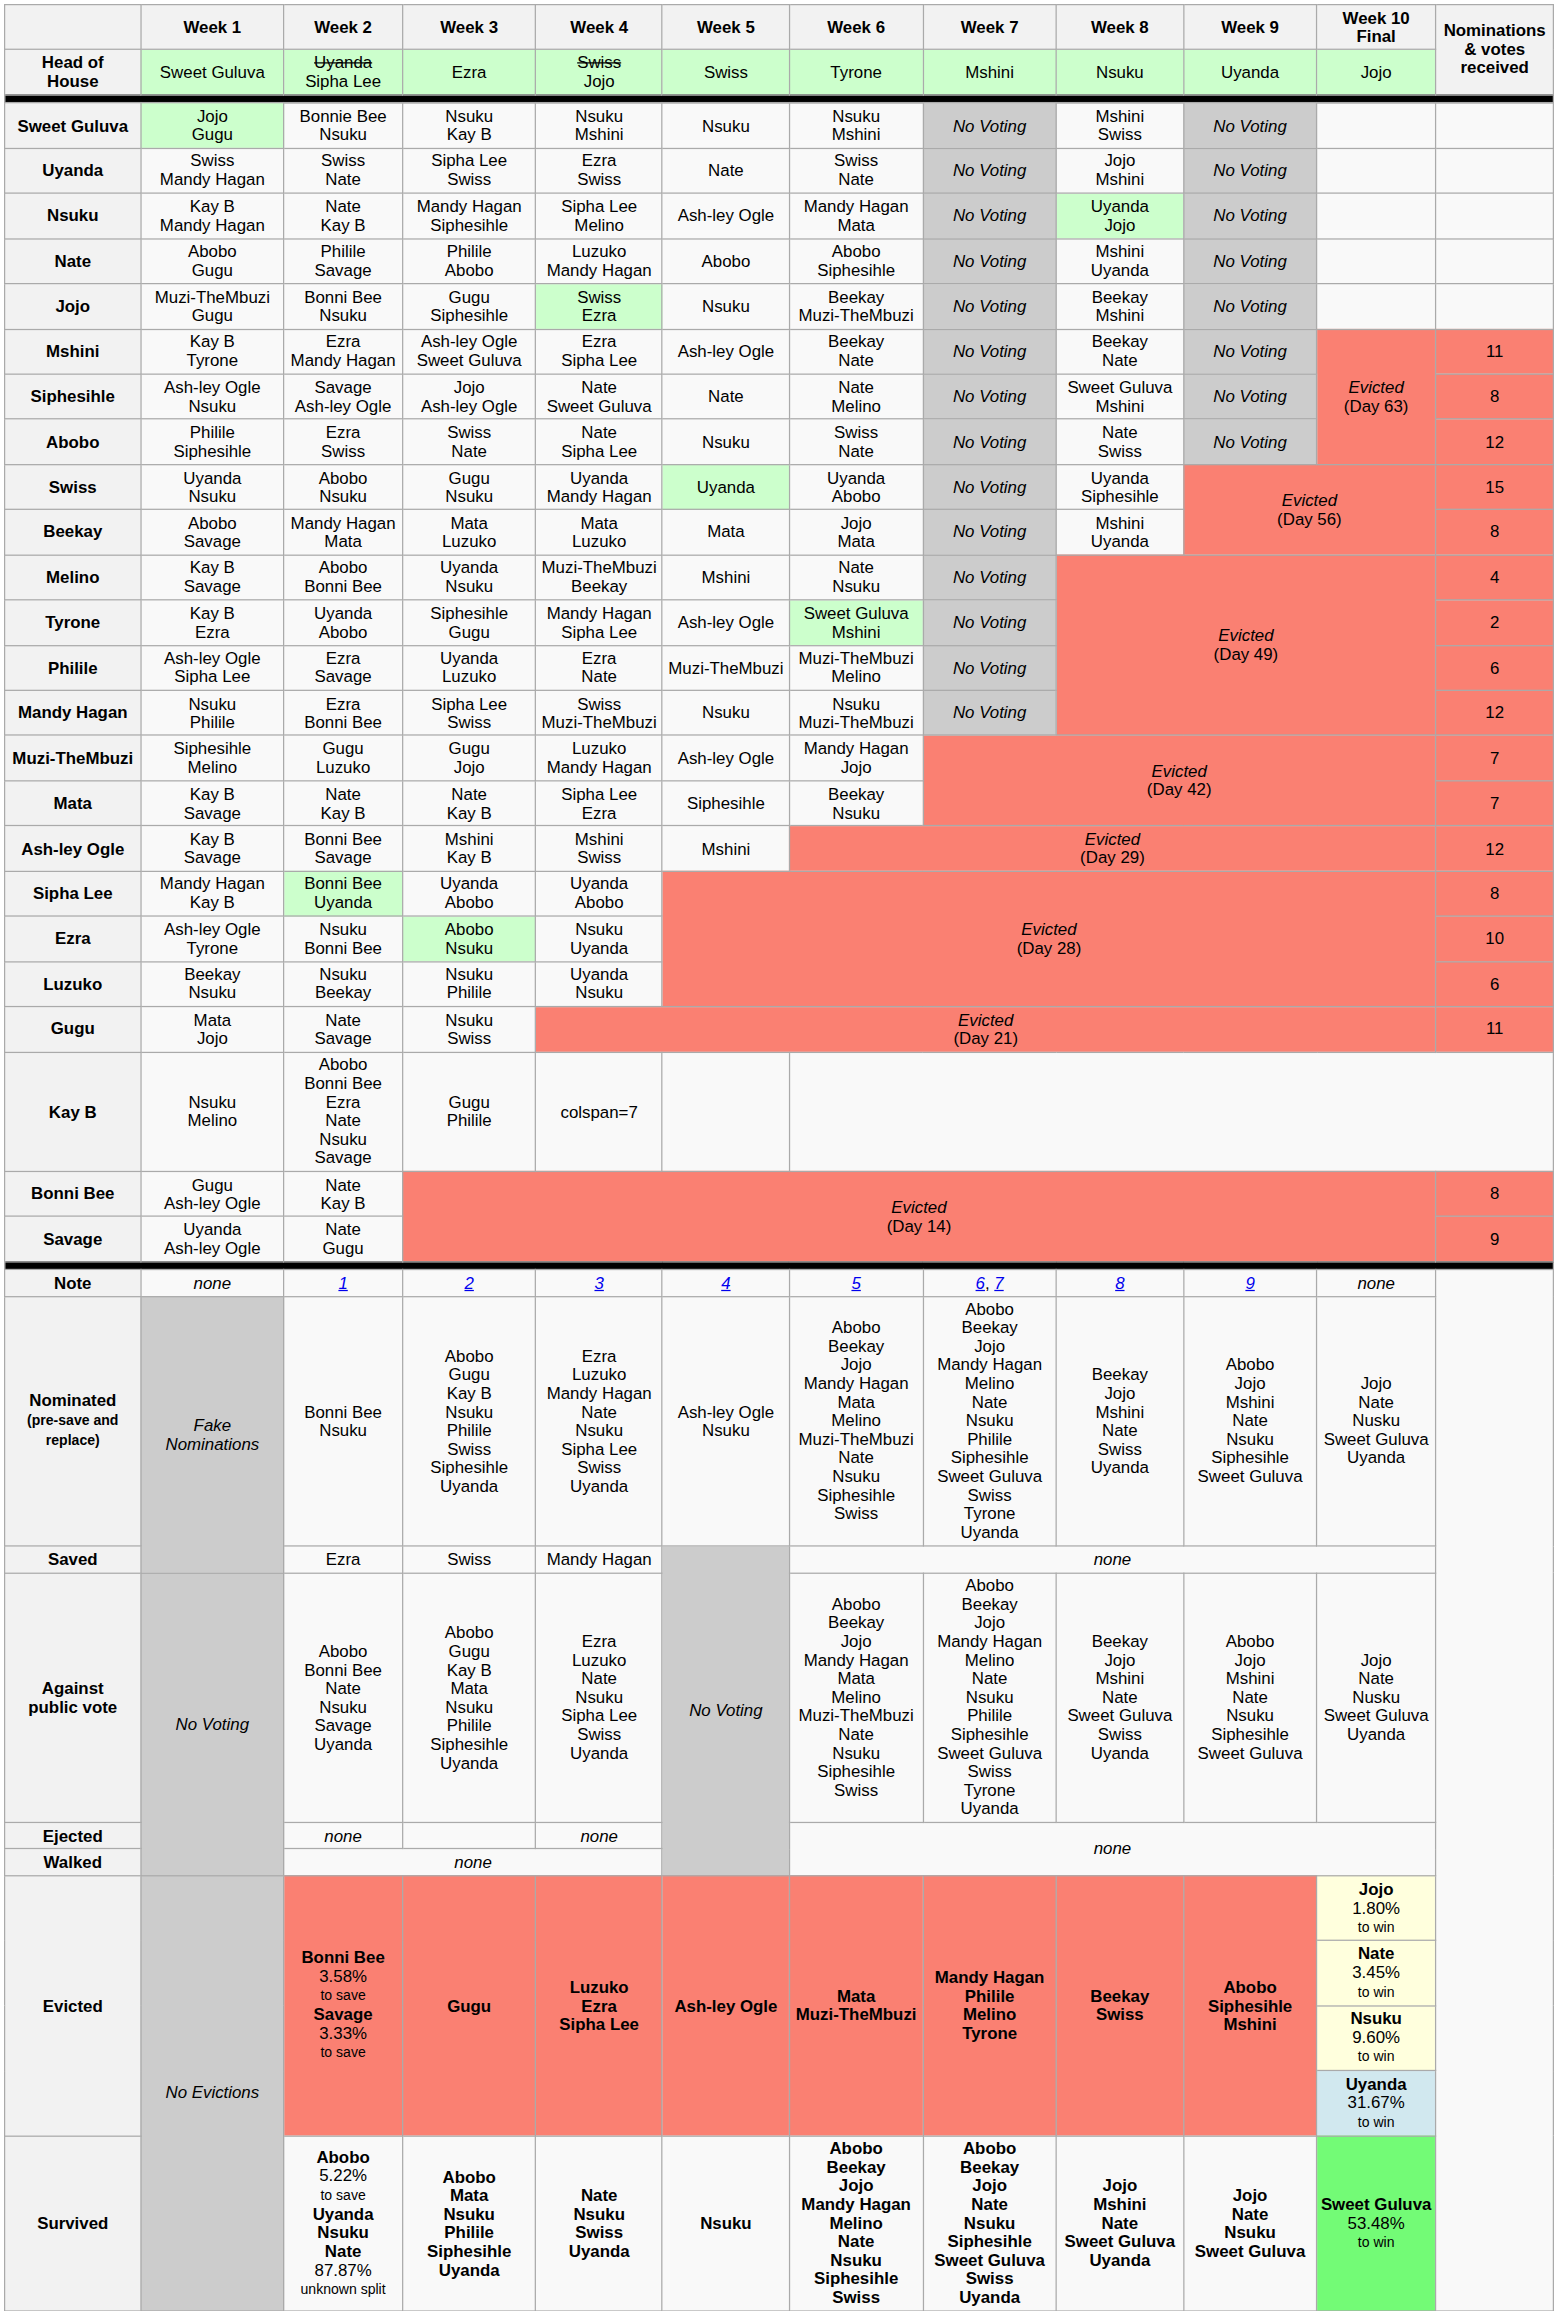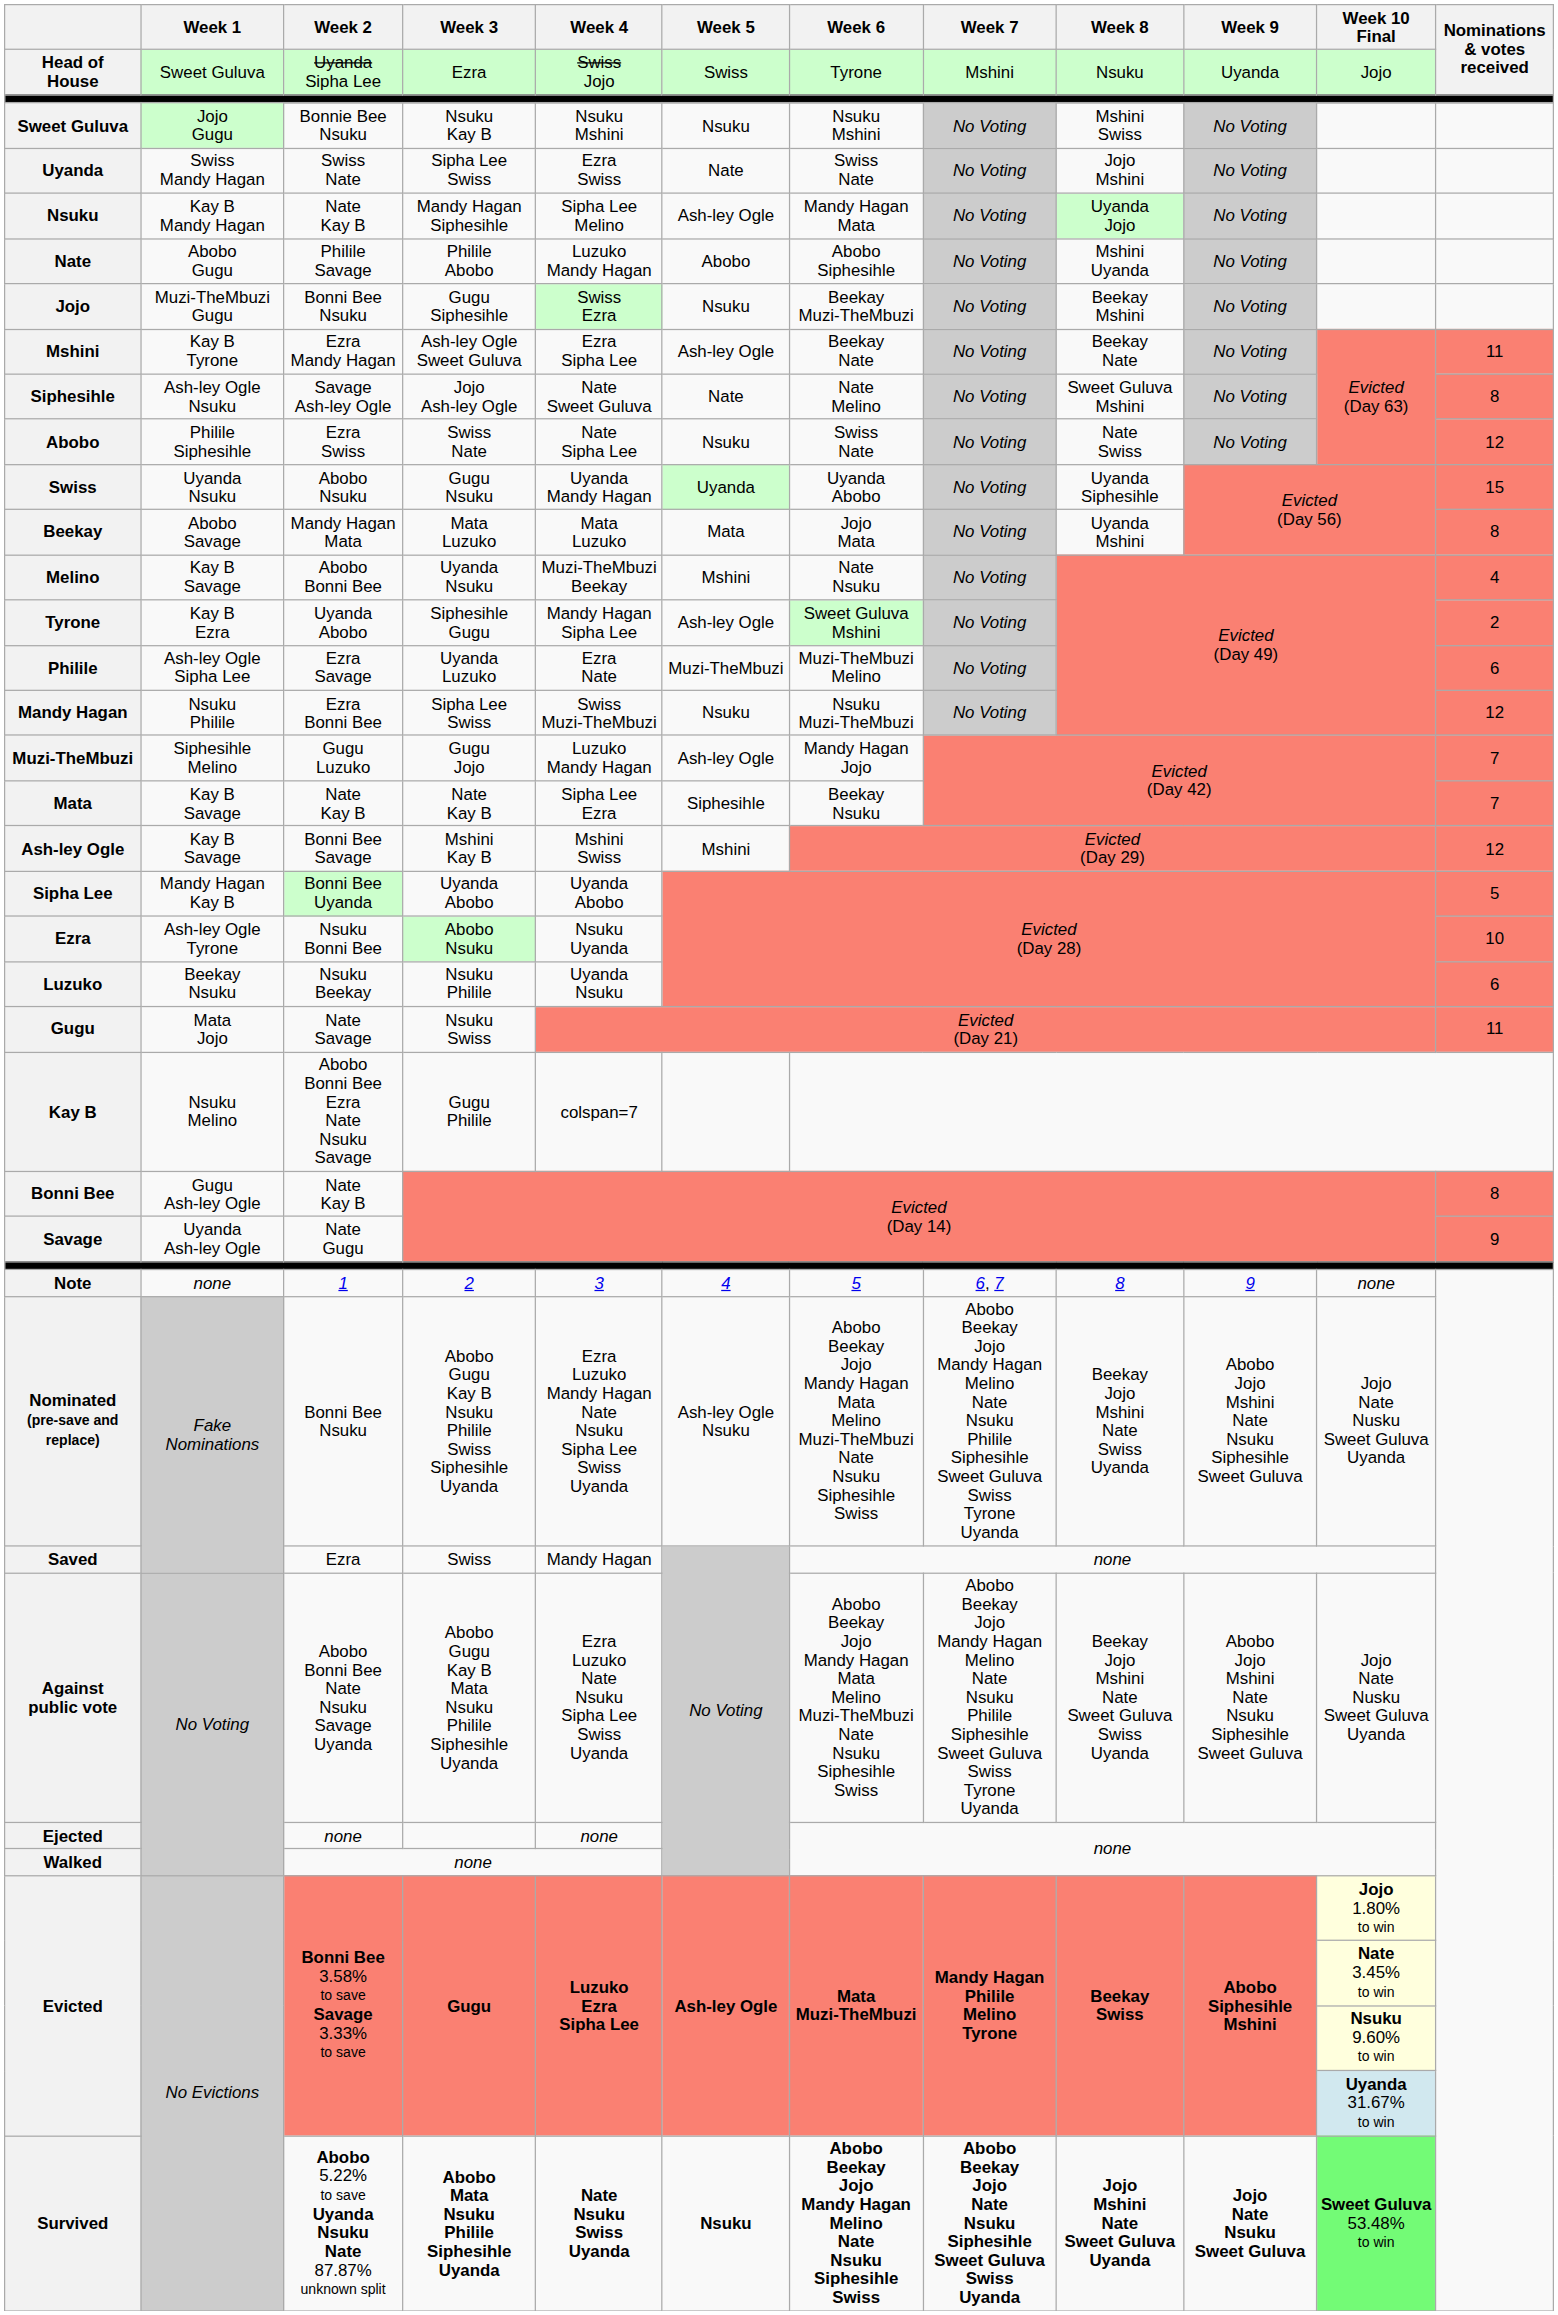(1120, 532) Mshini Uyanda -> (1120, 532) Uyanda Mshini
(1495, 893) 8 -> (1495, 893) 5
